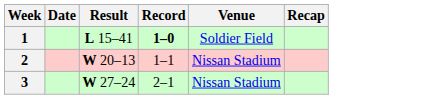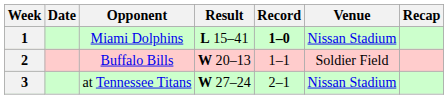+ column: (137, 15)
(236, 37) Soldier Field -> (352, 37) Nissan Stadium
(236, 60) Nissan Stadium -> (352, 60) Soldier Field
